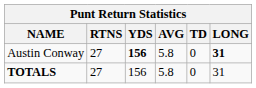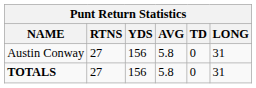(137, 53) bold -> (137, 53) normal
(219, 53) bold -> (219, 53) normal
